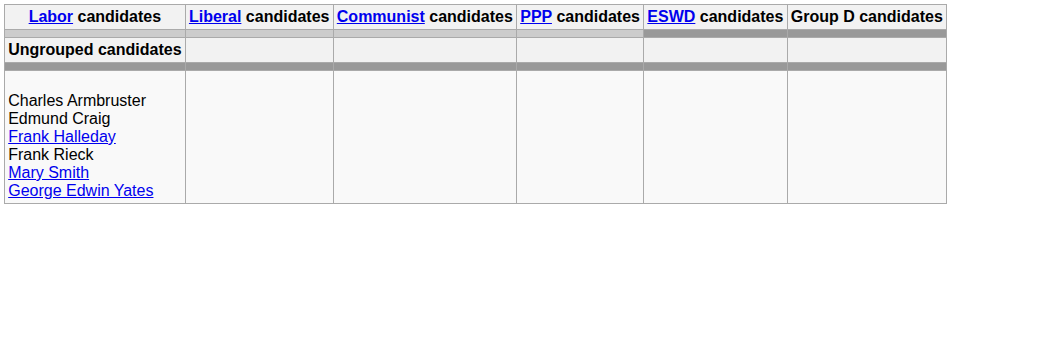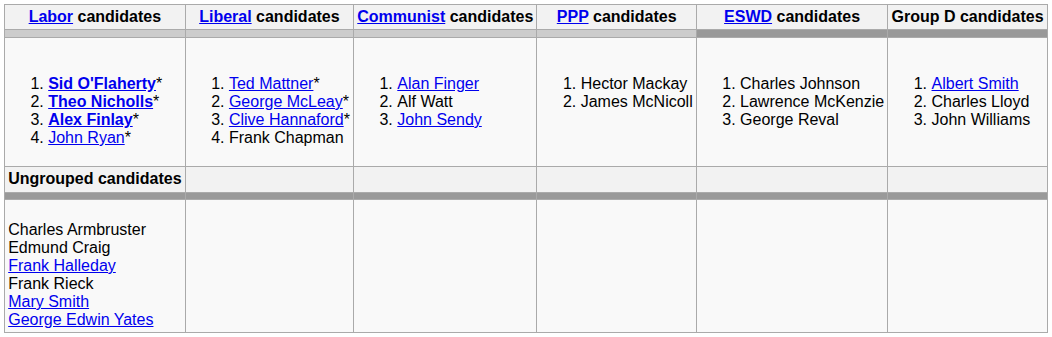+ row: (95, 111)
